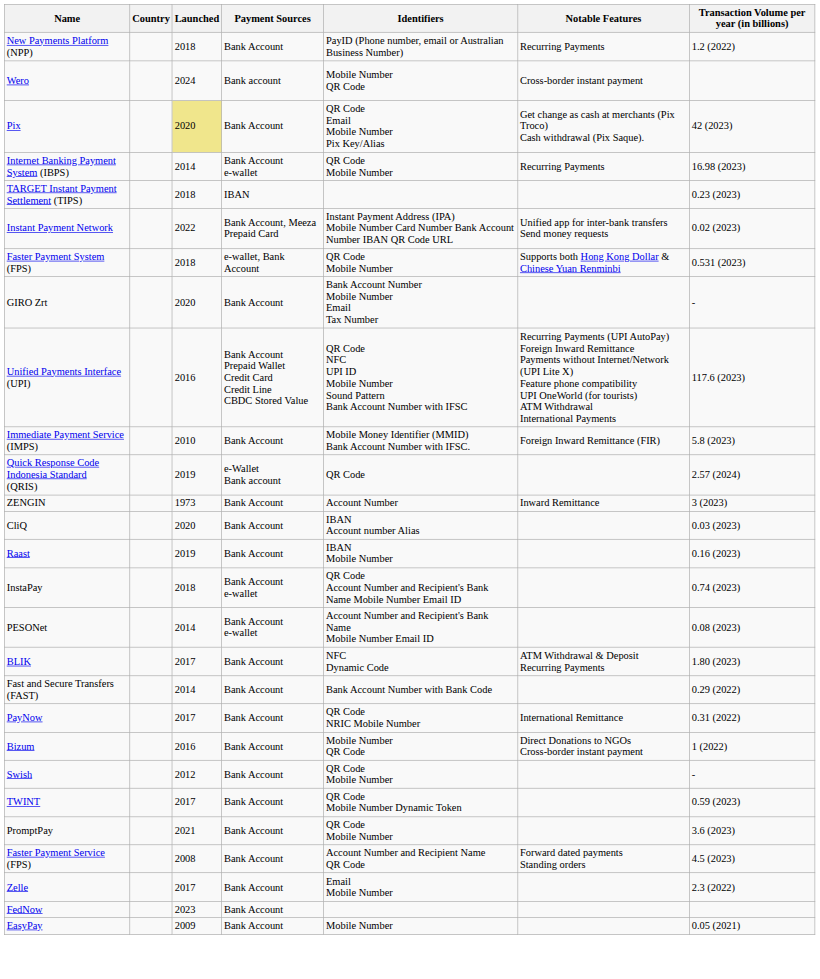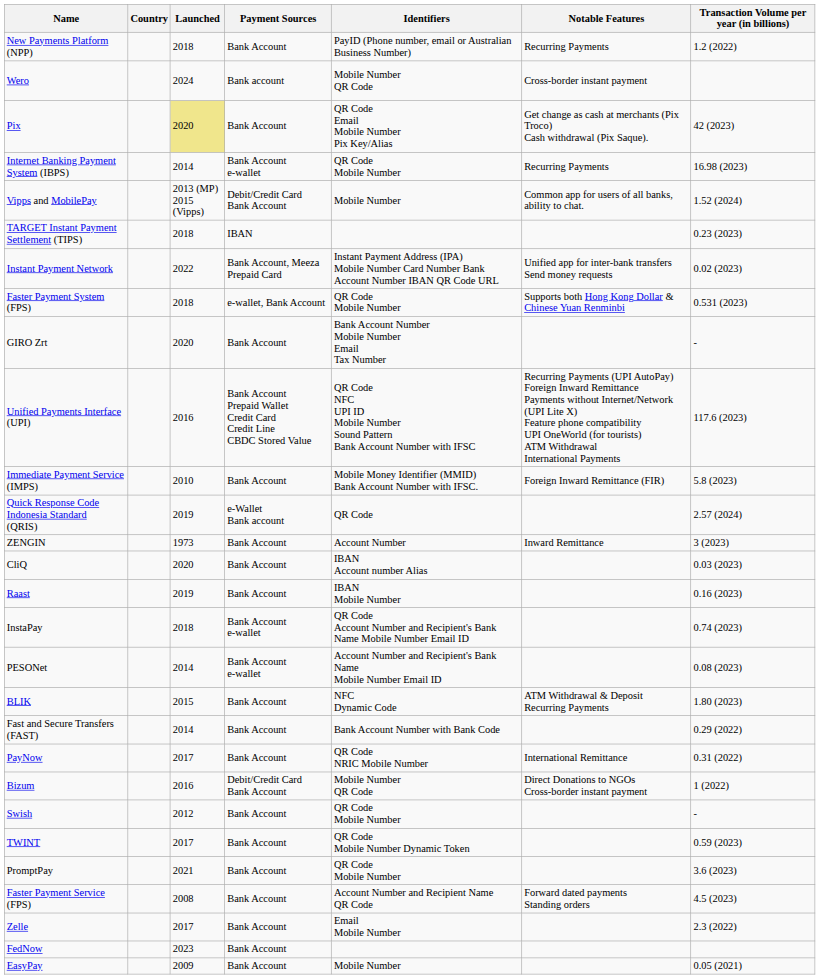+ row: (52, 200)
(185, 661) 2017 -> (183, 701) 2015
(254, 746) Bank Account -> (265, 786) Debit/Credit Card Bank Account
